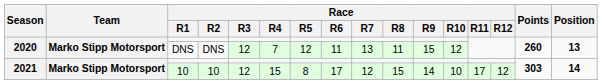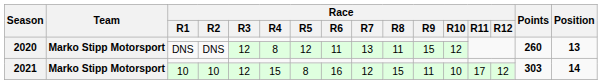(275, 50) 7 -> (275, 50) 8
(336, 71) 17 -> (336, 71) 16
(429, 71) 14 -> (429, 71) 11
